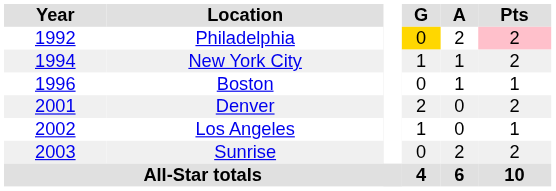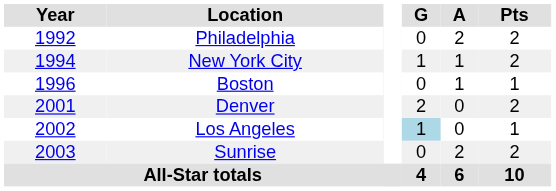(421, 38) gold background -> (421, 38) no background
(514, 38) pink background -> (514, 38) no background
(421, 129) no background -> (421, 129) lightblue background
